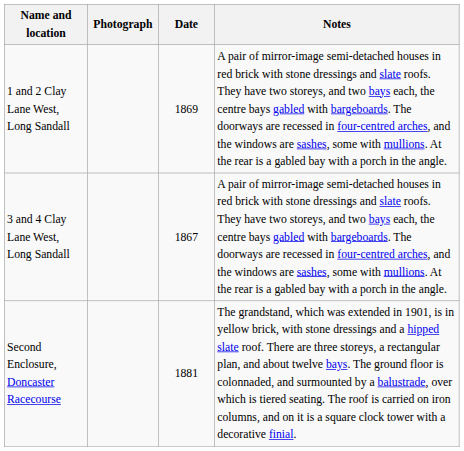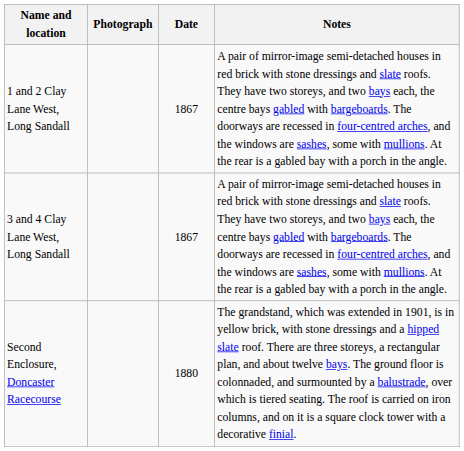(186, 108) 1869 -> (186, 108) 1867
(186, 373) 1881 -> (186, 373) 1880
